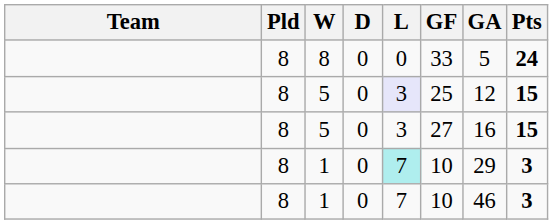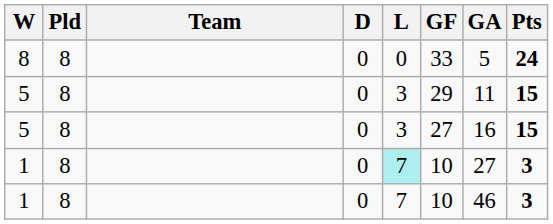columns swapped: (133, 22) <-> (324, 22)
(401, 93) lavender background -> (401, 93) no background
(442, 93) 25 -> (442, 93) 29
(485, 93) 12 -> (485, 93) 11
(485, 165) 29 -> (485, 165) 27
